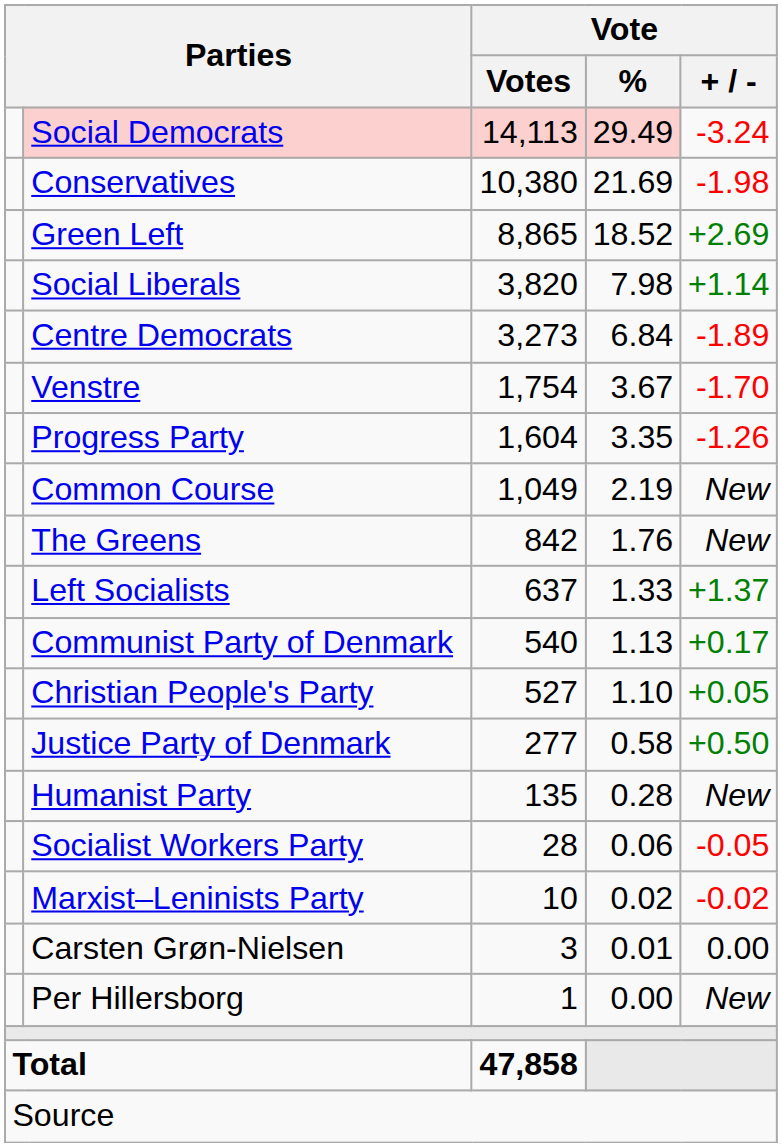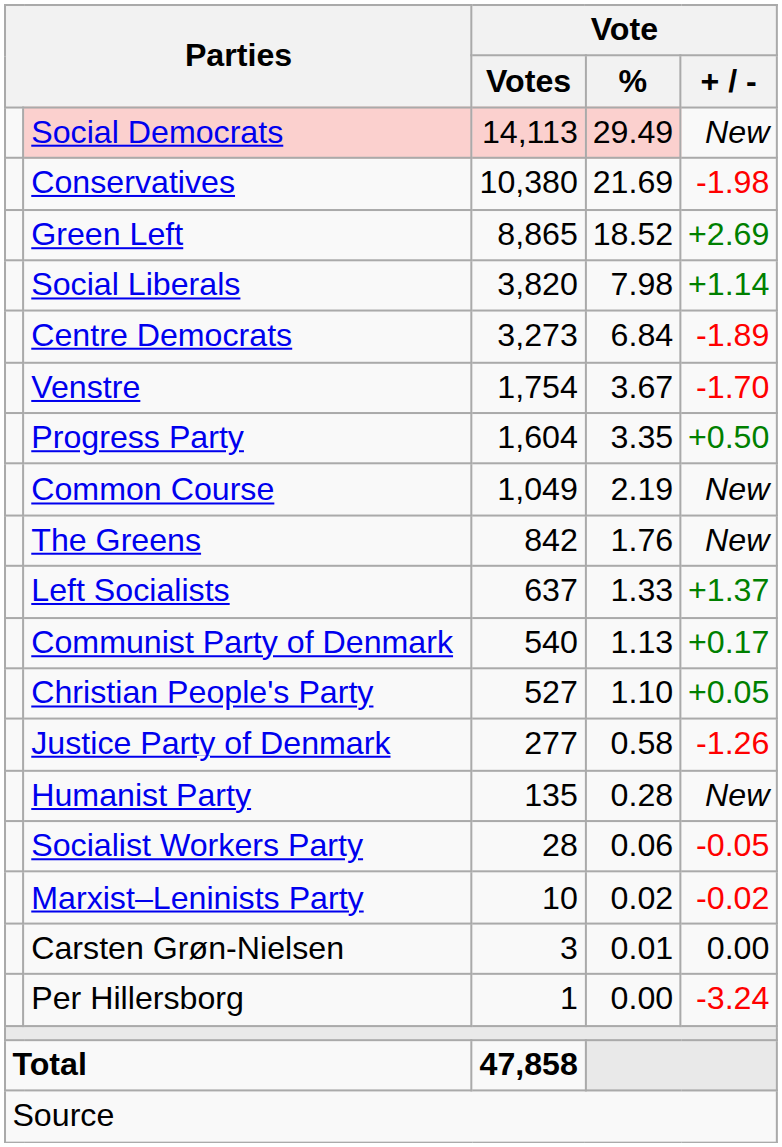(733, 132) -3.24 -> (737, 132) New
(733, 438) -1.26 -> (729, 438) +0.50
(729, 744) +0.50 -> (733, 744) -1.26
(737, 999) New -> (733, 999) -3.24
